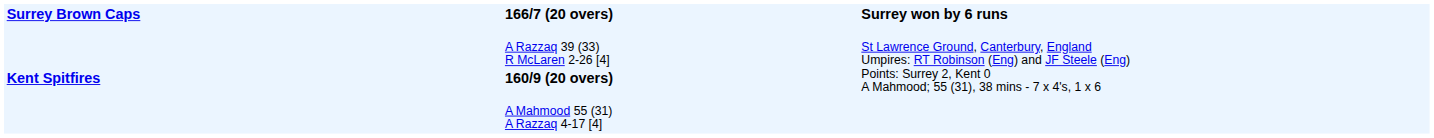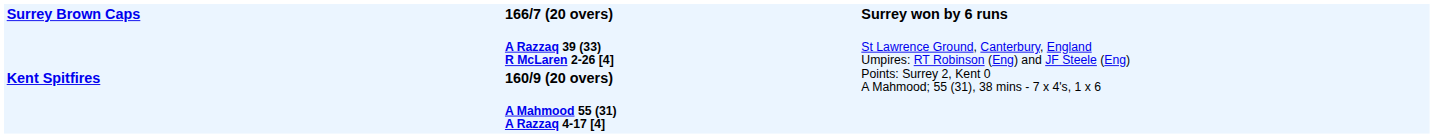(557, 54) normal -> (559, 54) bold
(559, 117) normal -> (561, 117) bold
